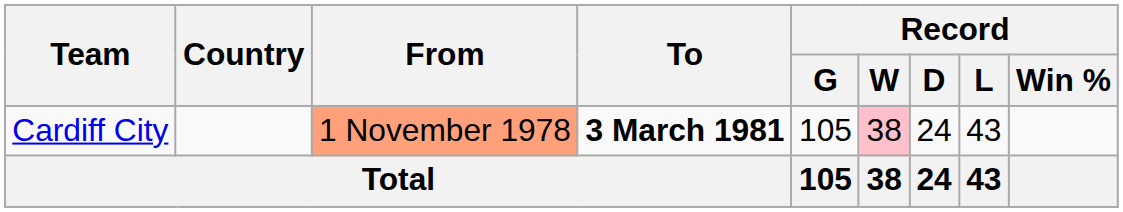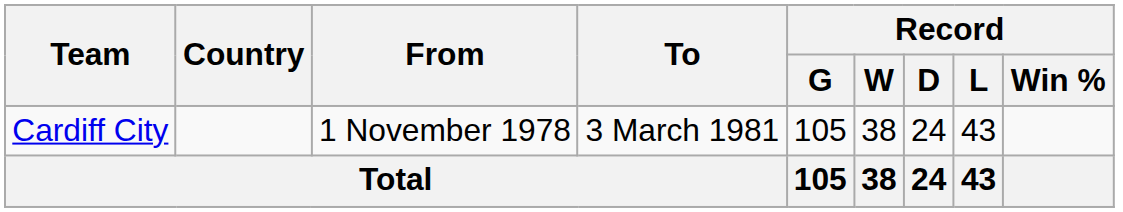(445, 130) lightsalmon background -> (445, 130) no background
(685, 130) bold -> (682, 130) normal
(884, 130) pink background -> (879, 130) no background
